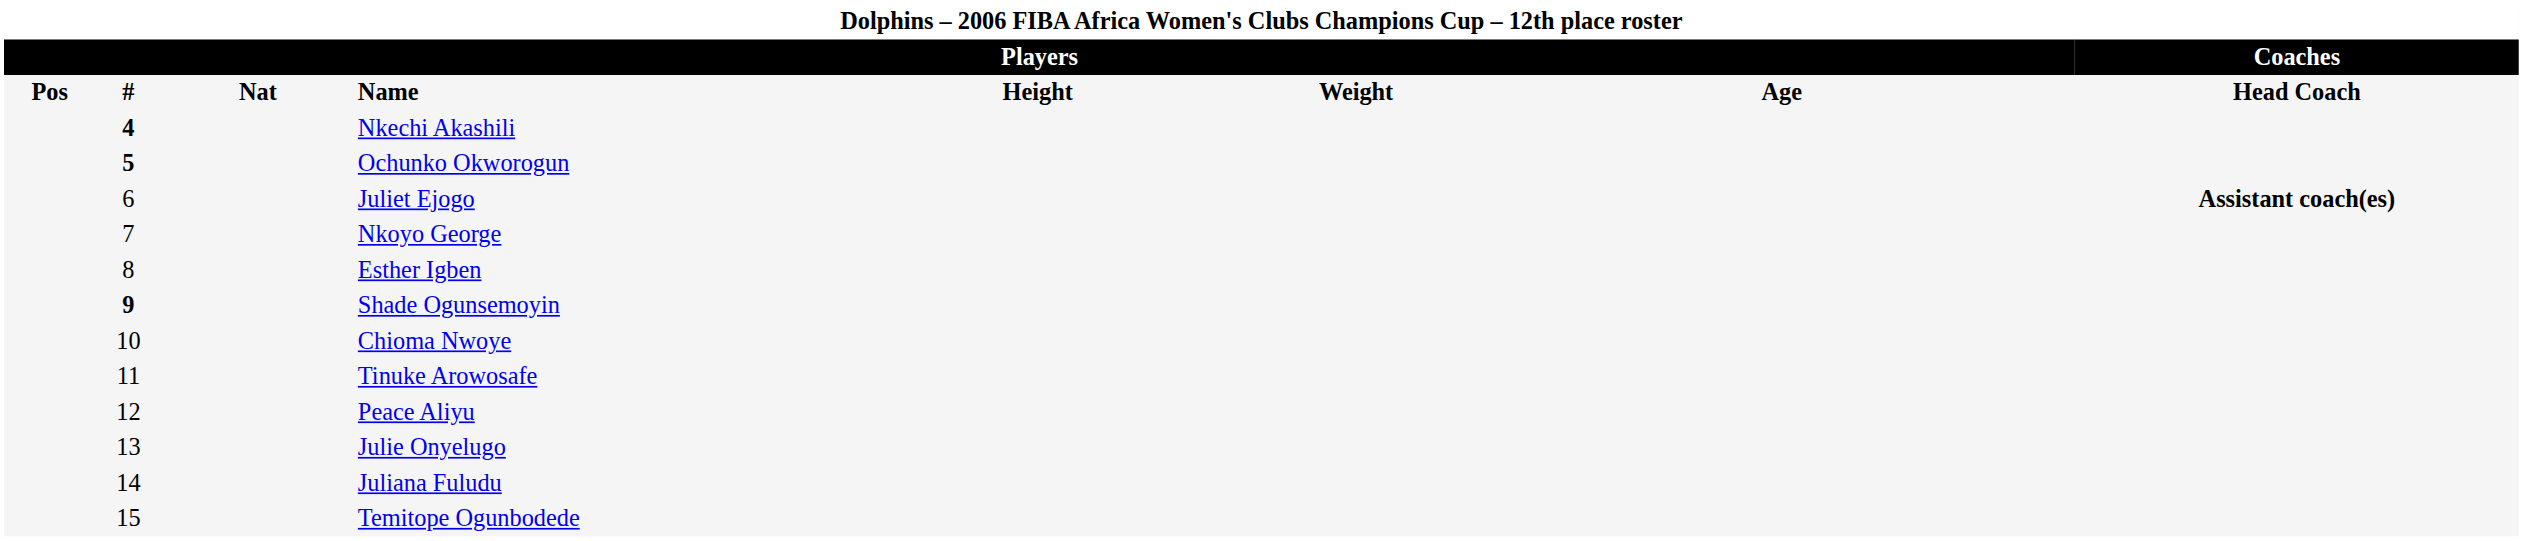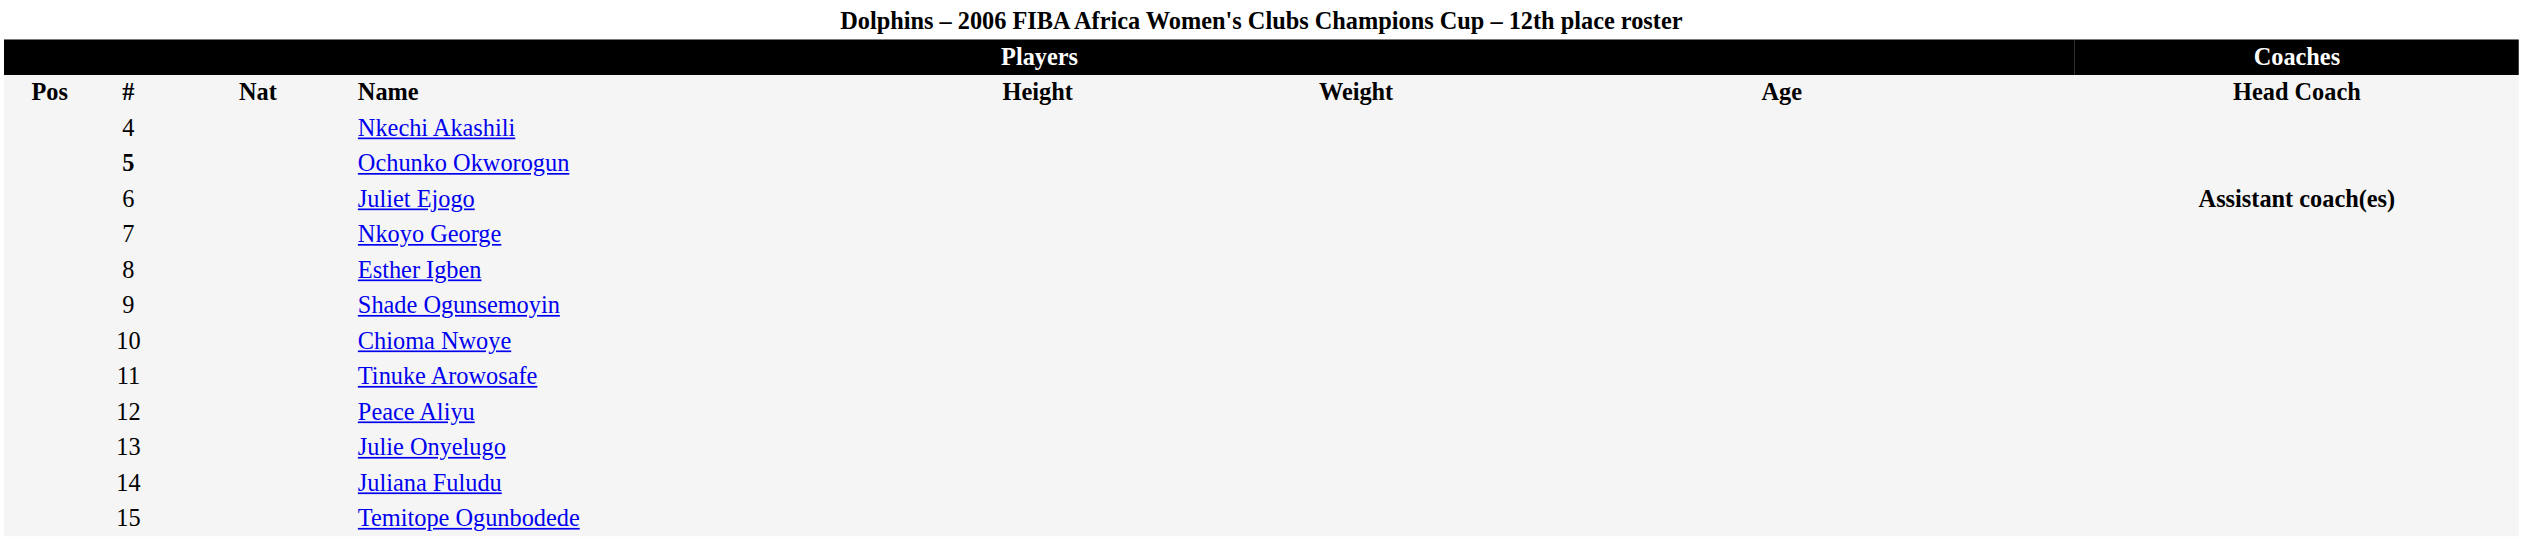(128, 127) bold -> (128, 127) normal
(128, 305) bold -> (128, 305) normal
